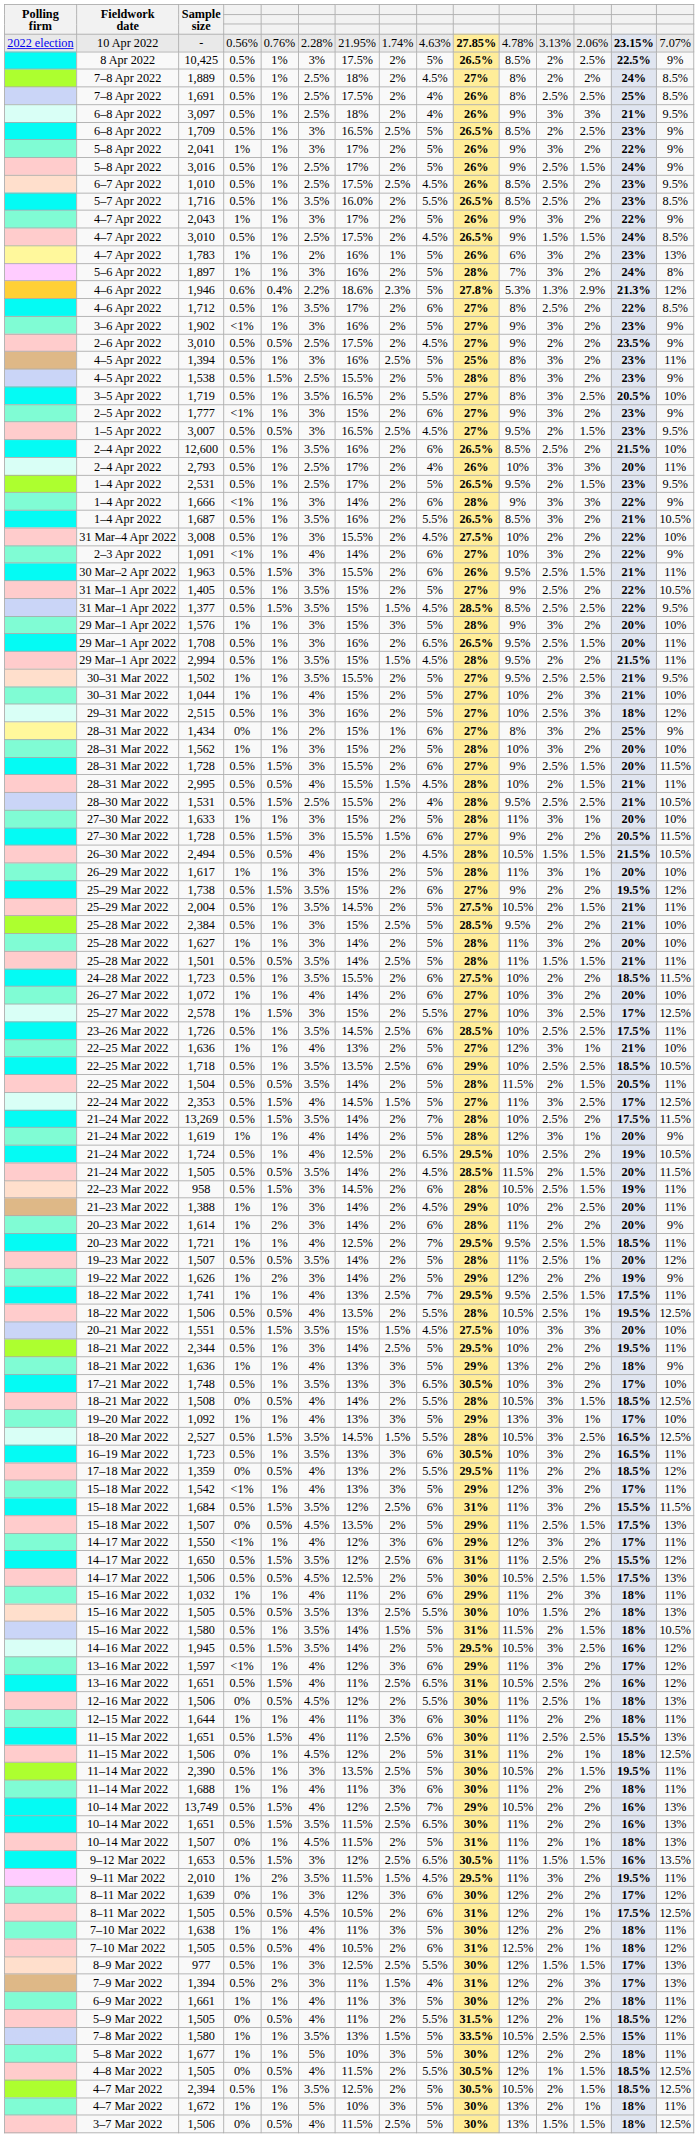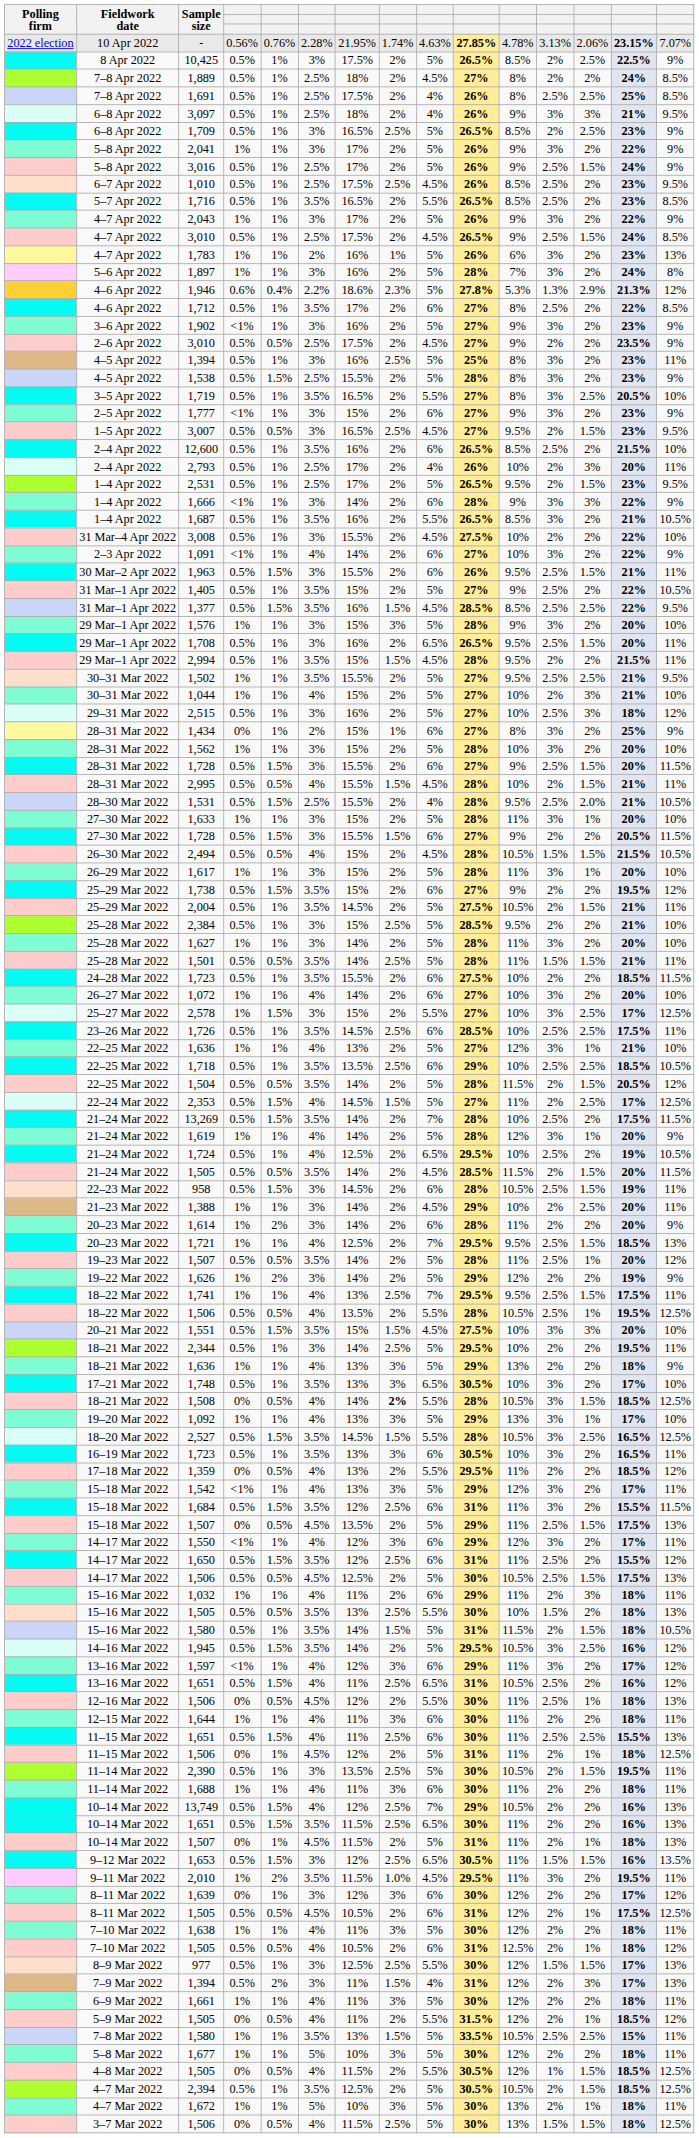(357, 202) 16.0% -> (357, 202) 16.5%
(555, 237) 1.5% -> (555, 237) 2.5%
(555, 466) 3% -> (555, 466) 2%
(357, 608) 15% -> (357, 608) 16%
(592, 802) 2.5% -> (592, 802) 2.0%
(675, 1084) 11% -> (675, 1084) 12%
(555, 1101) 3% -> (555, 1101) 2%
(675, 1243) 11% -> (675, 1243) 13%
(398, 1401) normal -> (398, 1401) bold
(398, 1877) 1.5% -> (398, 1877) 1.0%
